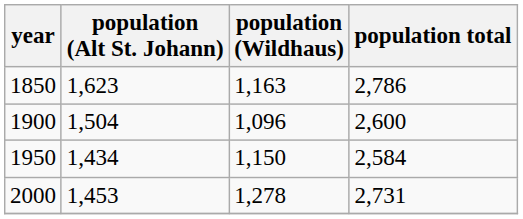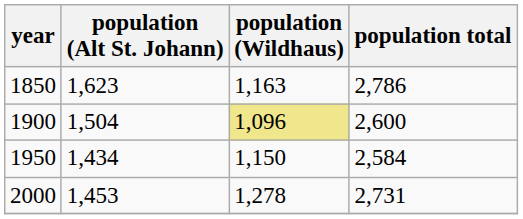(260, 121) no background -> (260, 121) khaki background
